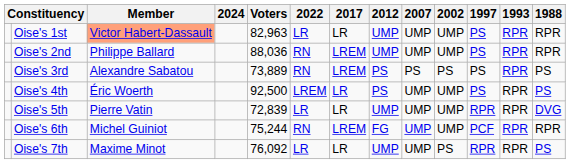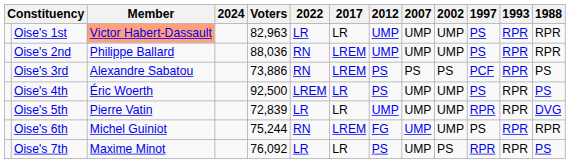(269, 71) 73,889 -> (269, 71) 73,886
(478, 71) PS -> (482, 71) PCF
(482, 129) PCF -> (478, 129) PS
(385, 149) UMP -> (380, 149) PS
